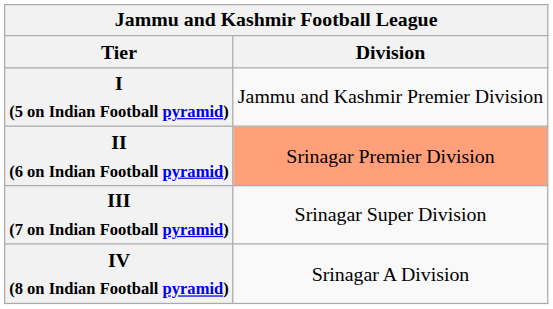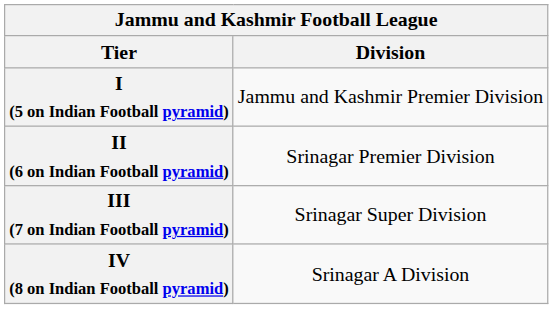(390, 155) lightsalmon background -> (390, 155) no background
